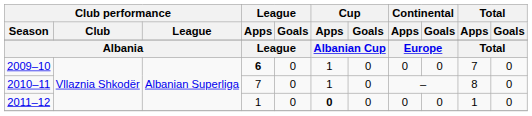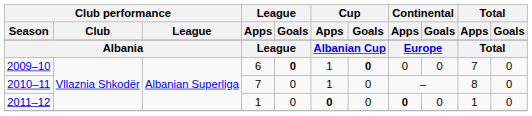(258, 66) bold -> (258, 66) normal
(293, 66) normal -> (293, 66) bold
(368, 66) normal -> (368, 66) bold
(405, 102) normal -> (405, 102) bold
